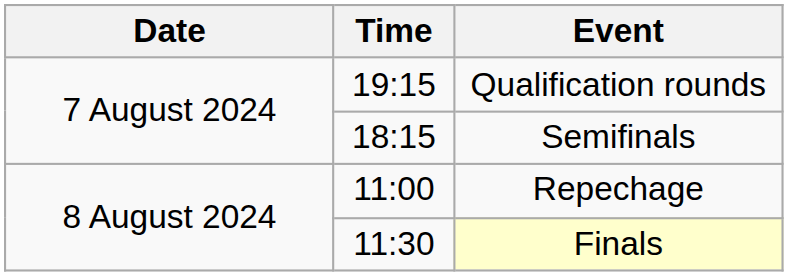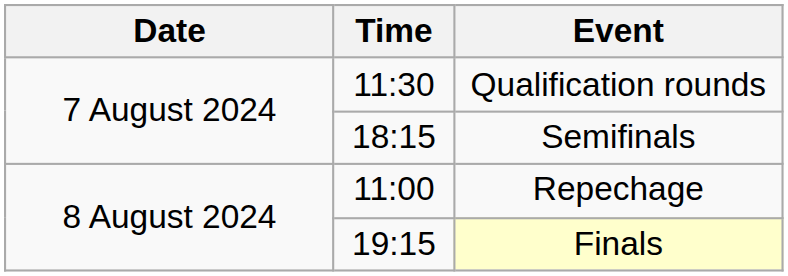(394, 84) 19:15 -> (394, 84) 11:30
(394, 243) 11:30 -> (394, 243) 19:15
